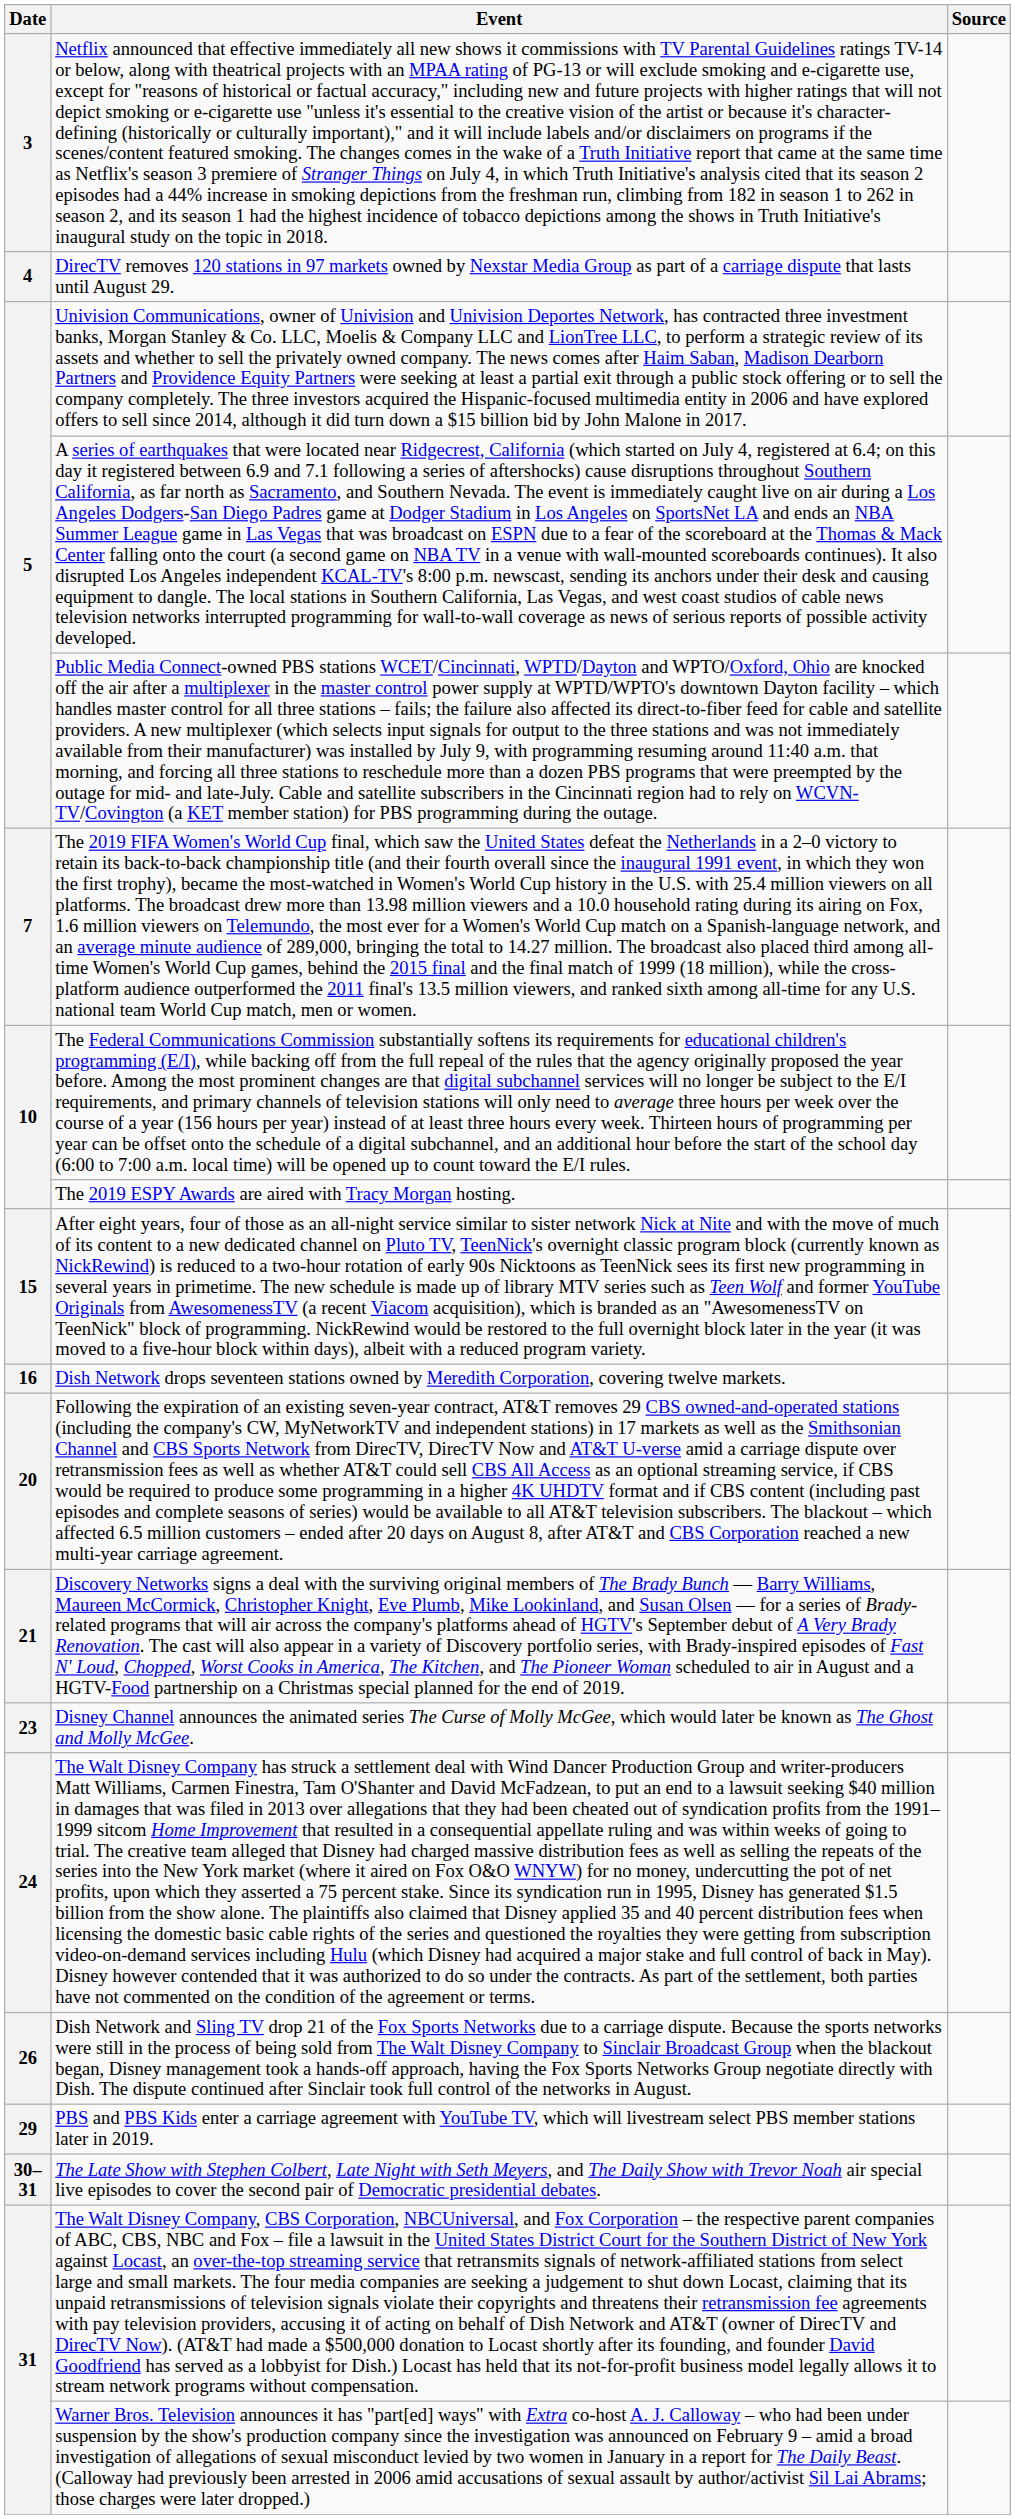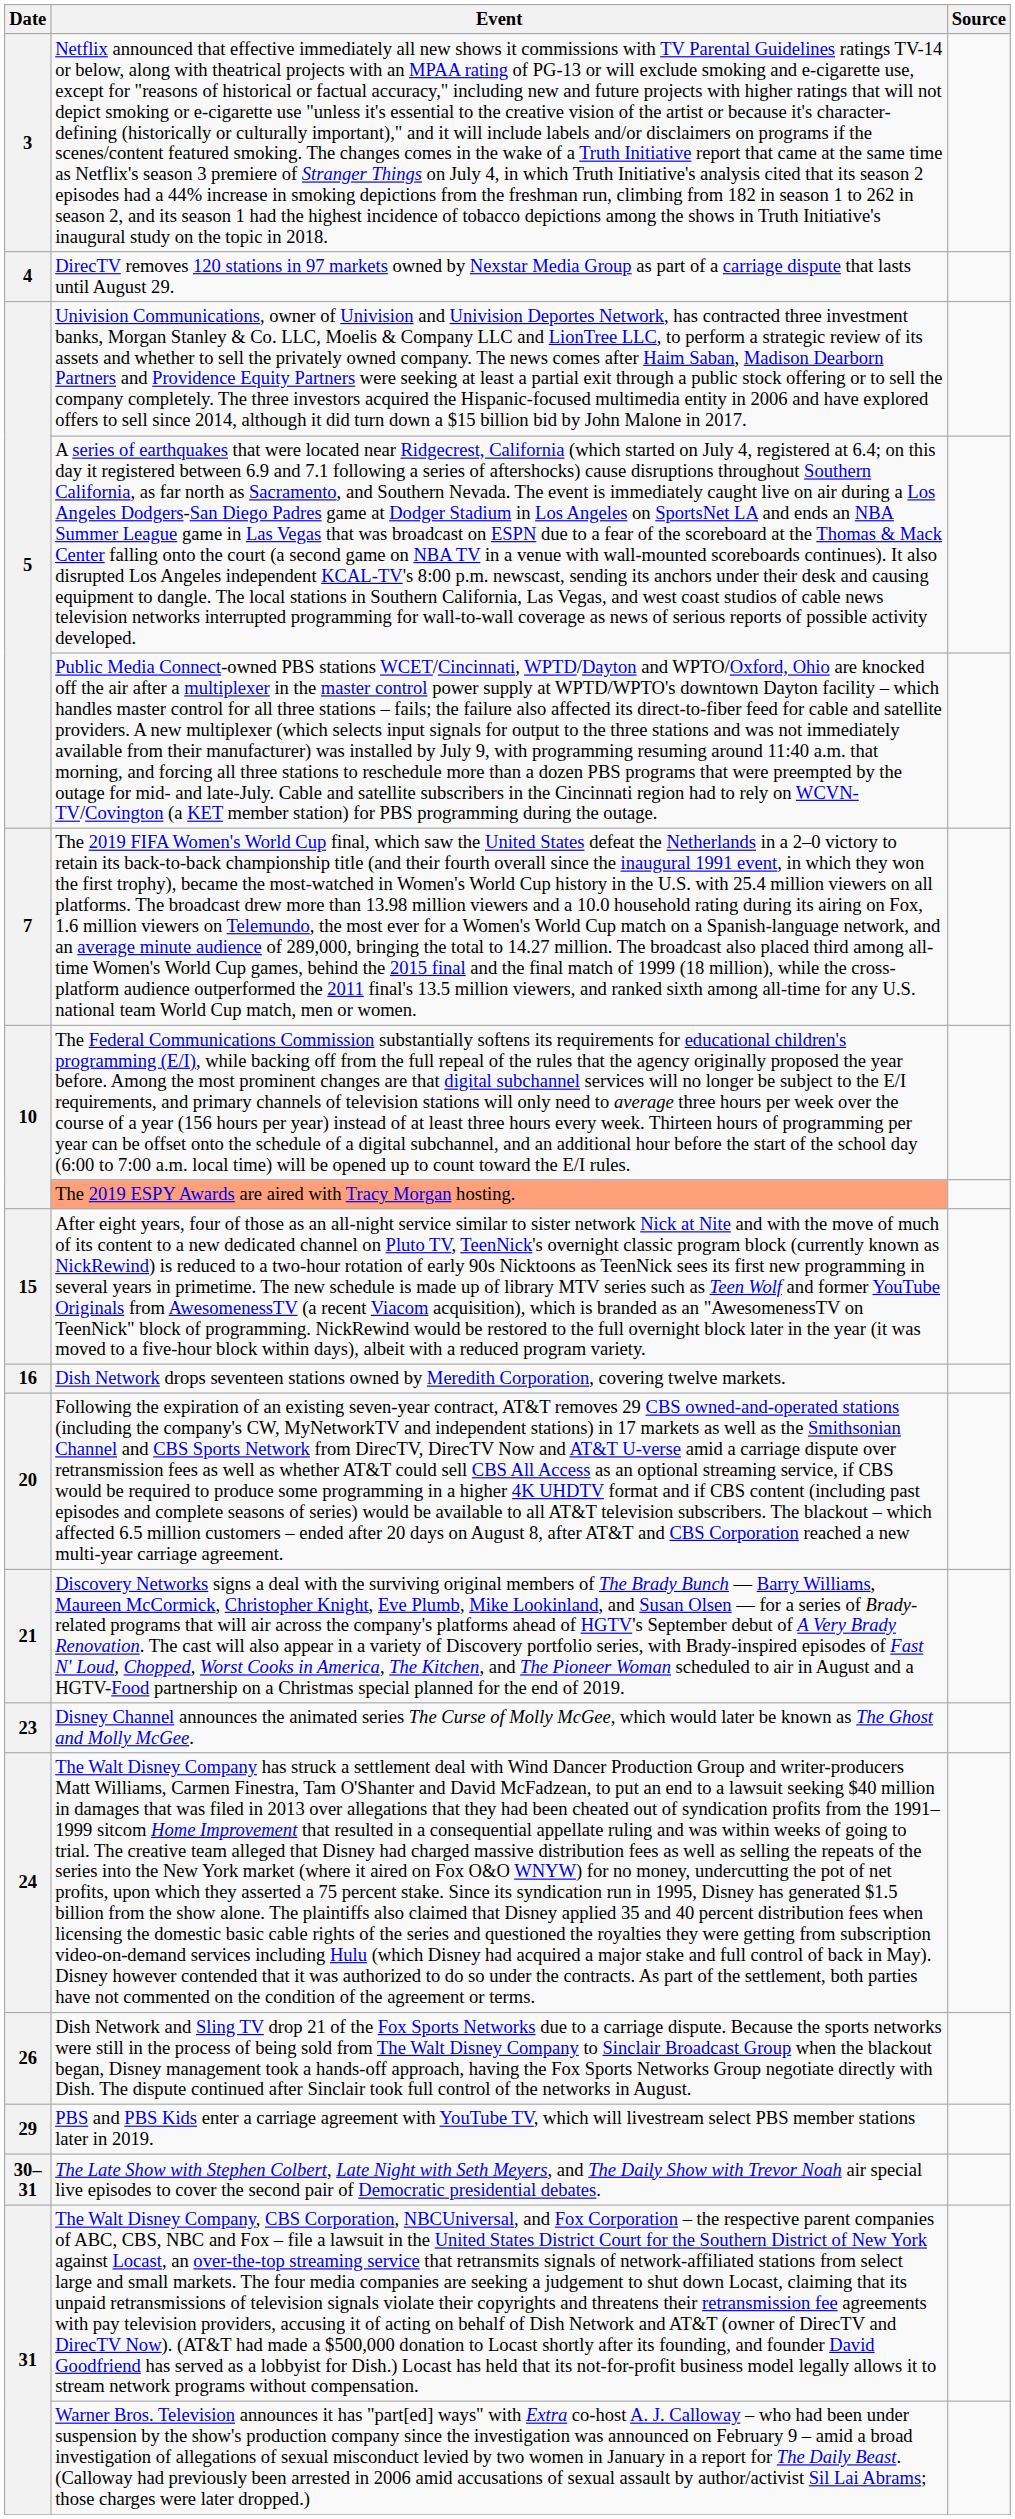(285, 1194) no background -> (285, 1194) lightsalmon background
